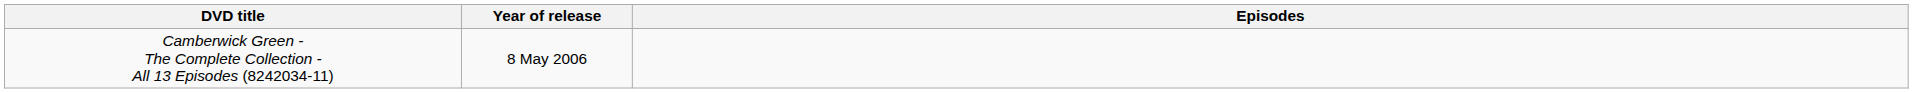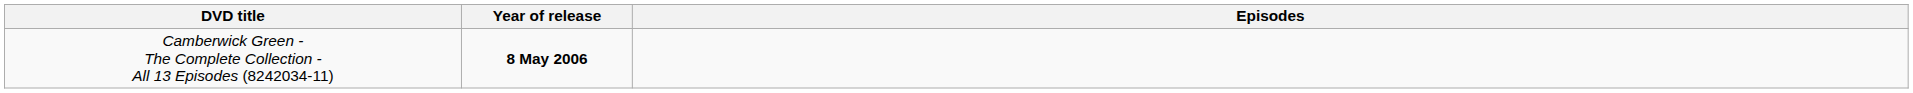(547, 58) normal -> (547, 58) bold
